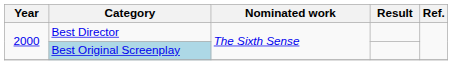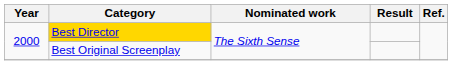(85, 32) no background -> (85, 32) gold background
(116, 50) lightblue background -> (116, 50) no background
